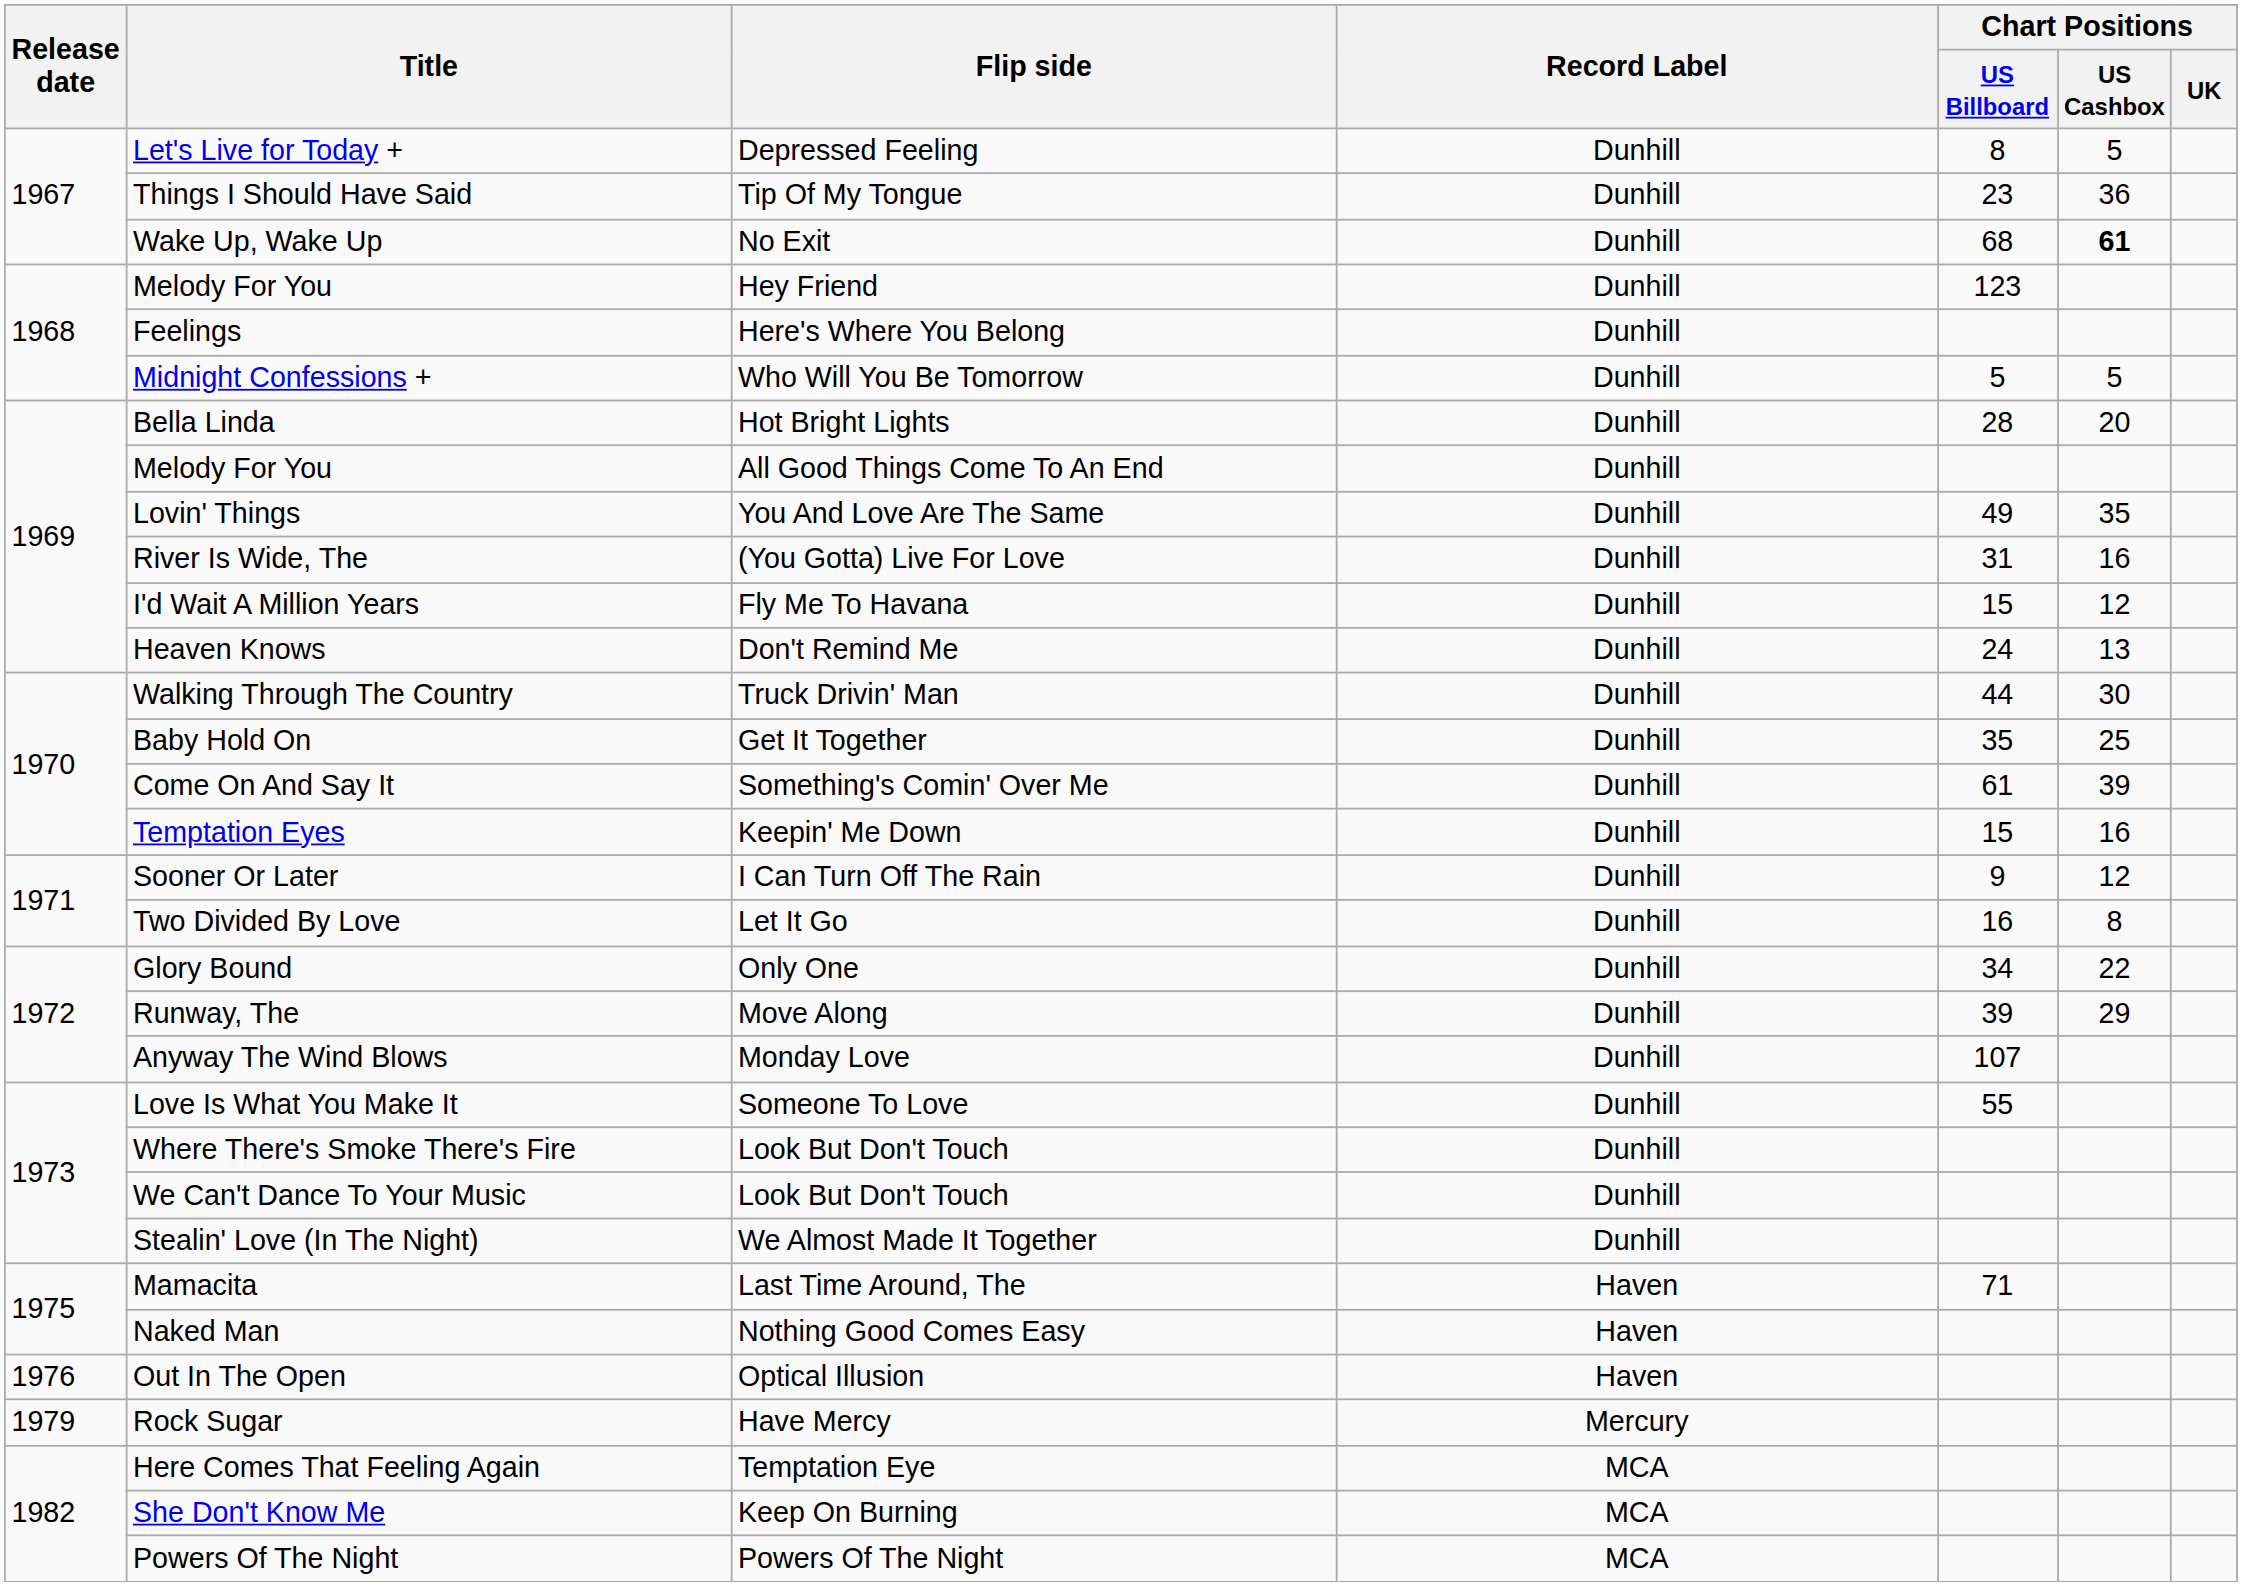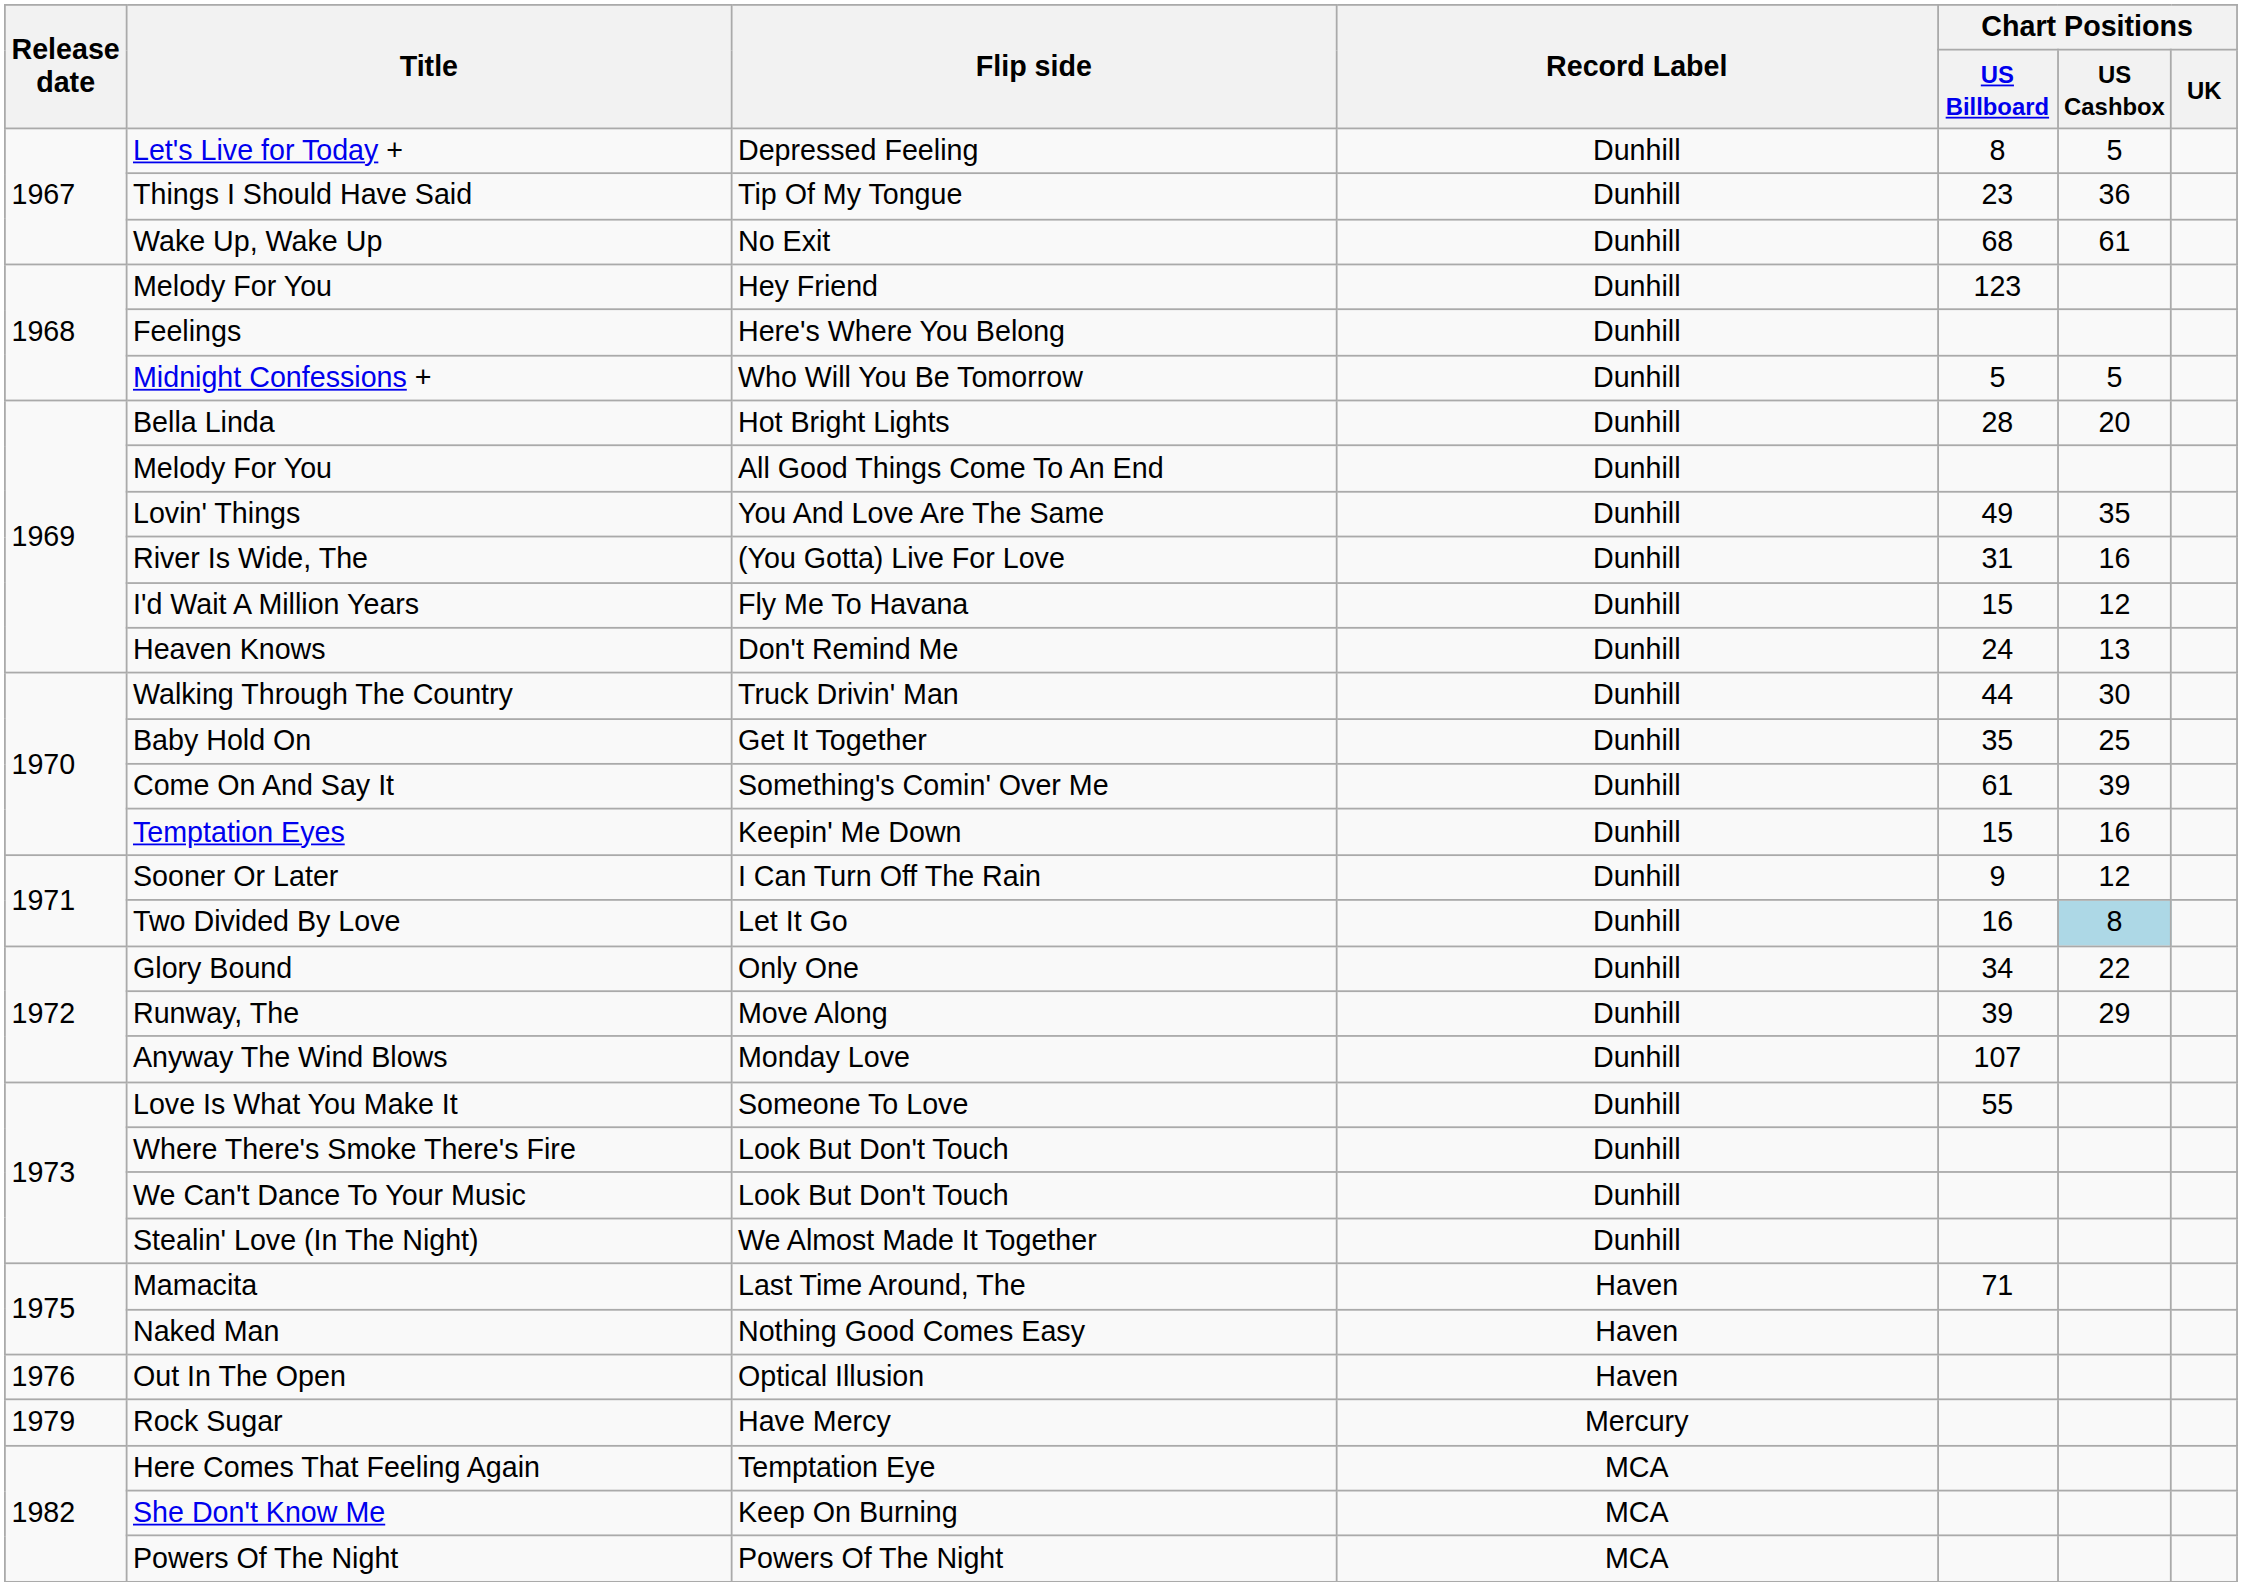(2115, 241) bold -> (2115, 241) normal
(2114, 922) no background -> (2114, 922) lightblue background
